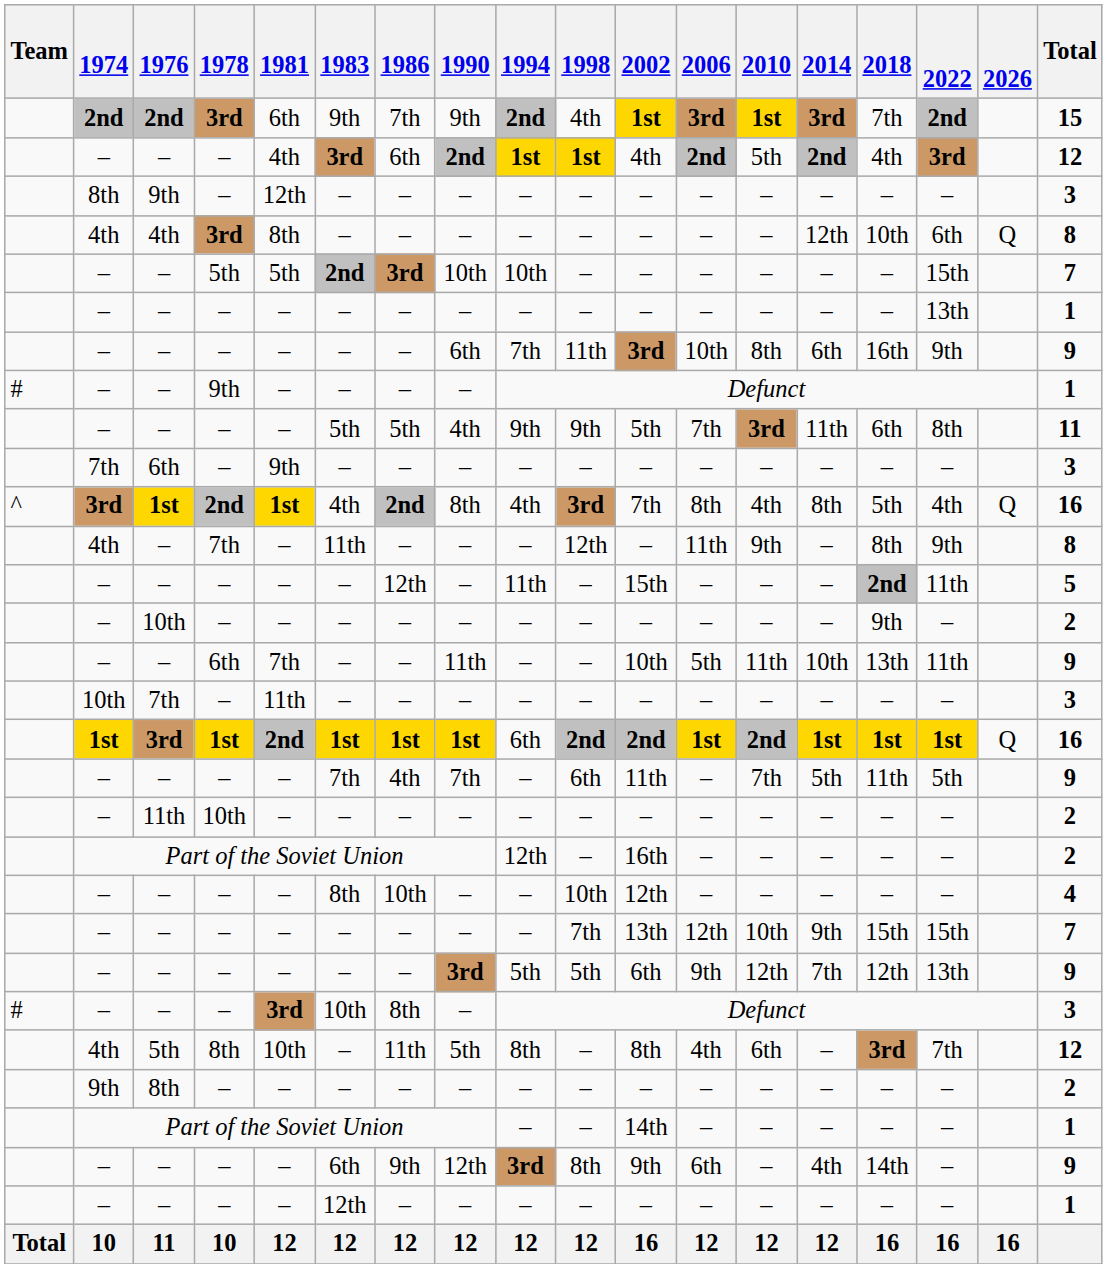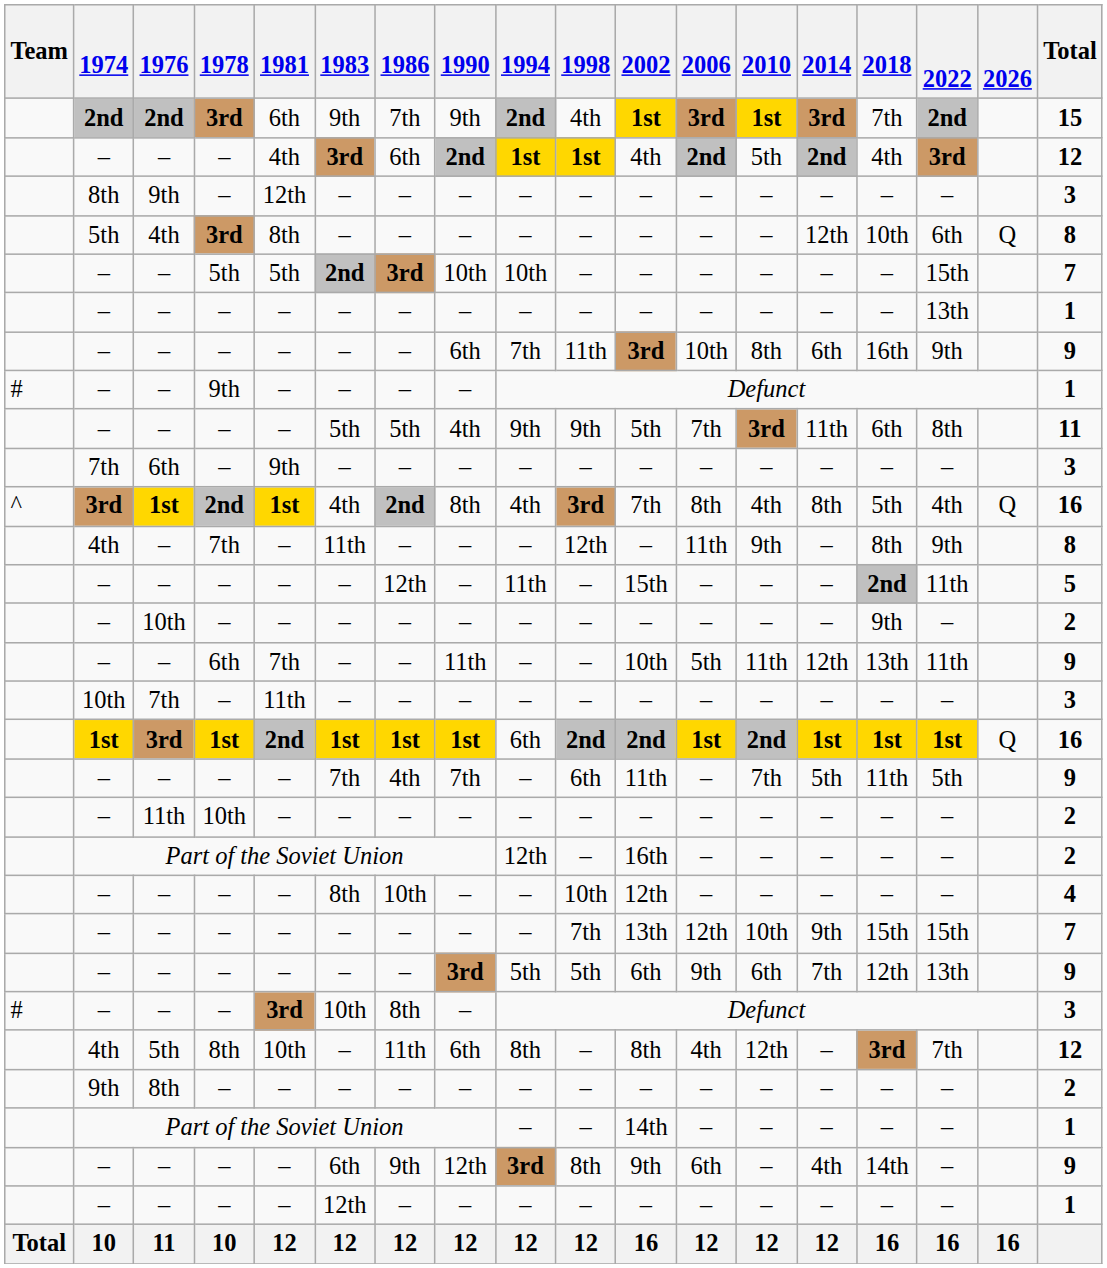(104, 234) 4th -> (104, 234) 5th
(827, 661) 10th -> (827, 661) 12th
(766, 971) 12th -> (766, 971) 6th
(465, 1049) 5th -> (465, 1049) 6th
(766, 1049) 6th -> (766, 1049) 12th
